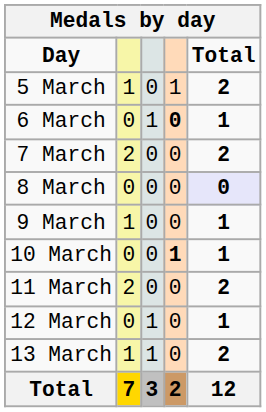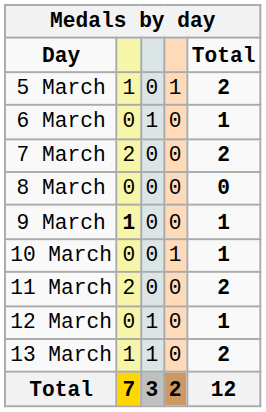(175, 122) bold -> (175, 122) normal
(224, 189) lavender background -> (224, 189) no background
(129, 222) normal -> (129, 222) bold
(175, 256) bold -> (175, 256) normal
